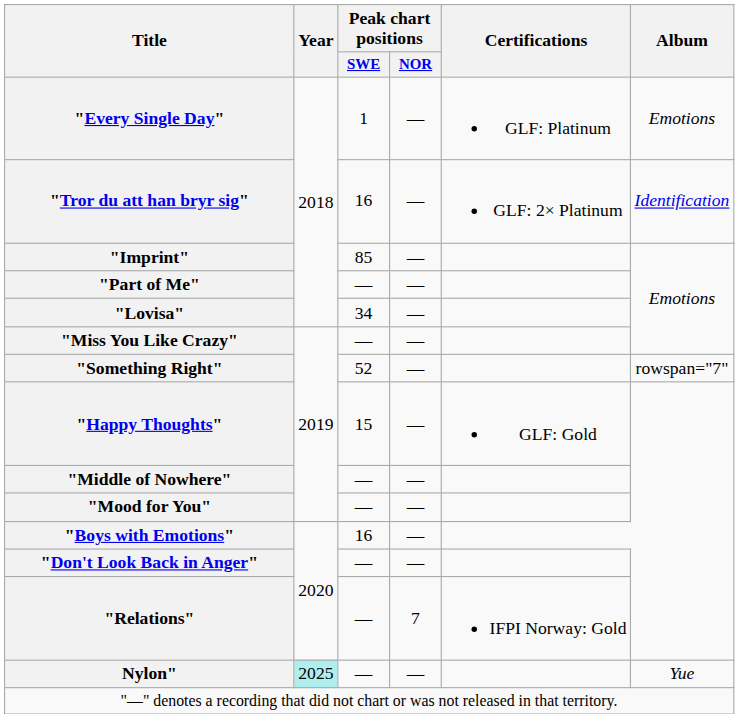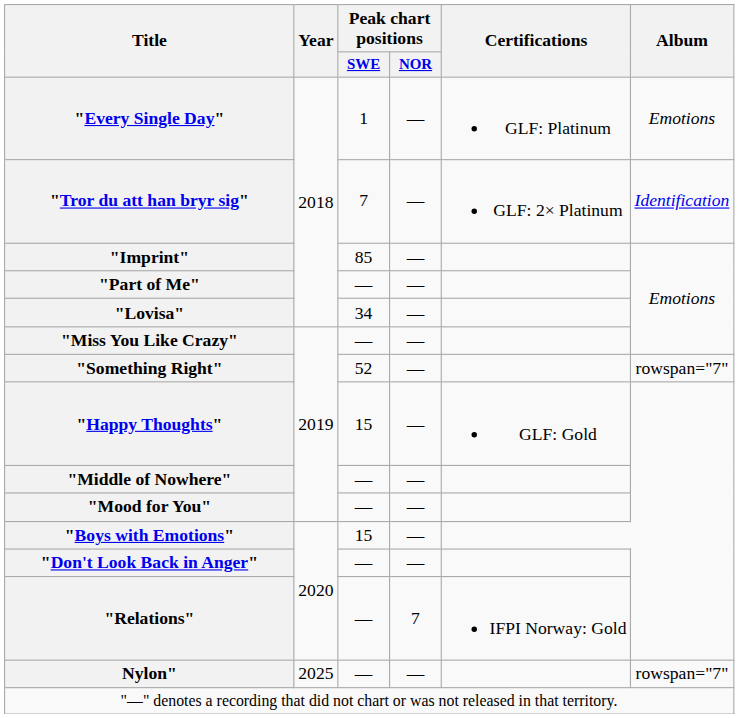(364, 201) 16 -> (364, 201) 7
(364, 534) 16 -> (364, 534) 15
(316, 673) paleturquoise background -> (316, 673) no background
(682, 673) Yue -> (682, 673) rowspan="7"
